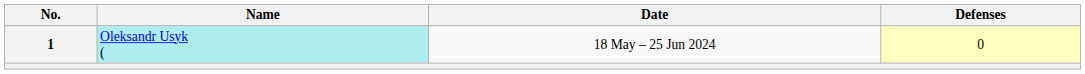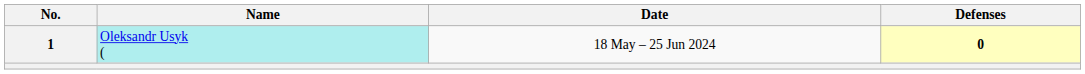(981, 44) normal -> (981, 44) bold
